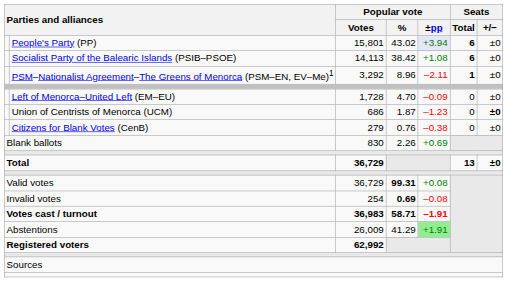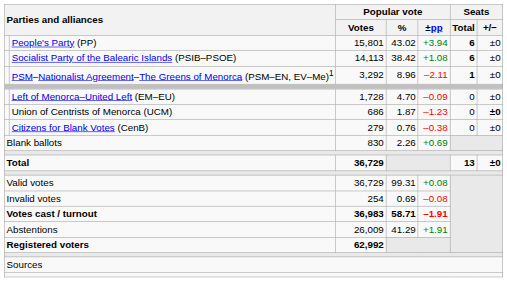(435, 43) lavender background -> (435, 43) no background
(404, 183) bold -> (404, 183) normal
(406, 198) bold -> (406, 198) normal
(435, 229) lightgreen background -> (435, 229) no background
